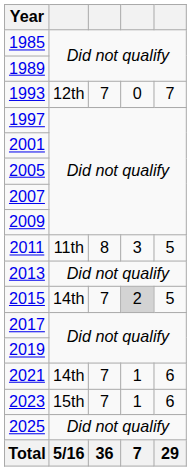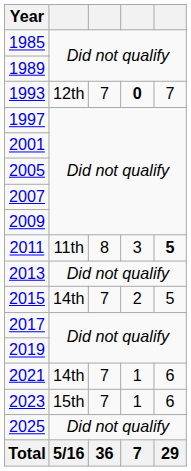(137, 94) normal -> (137, 94) bold
(170, 247) normal -> (170, 247) bold
(137, 299) lightgrey background -> (137, 299) no background
